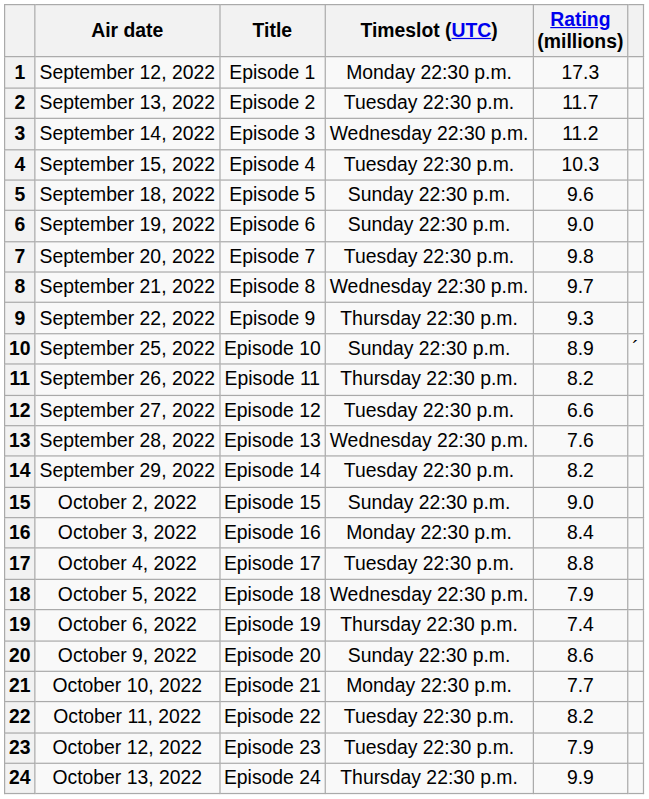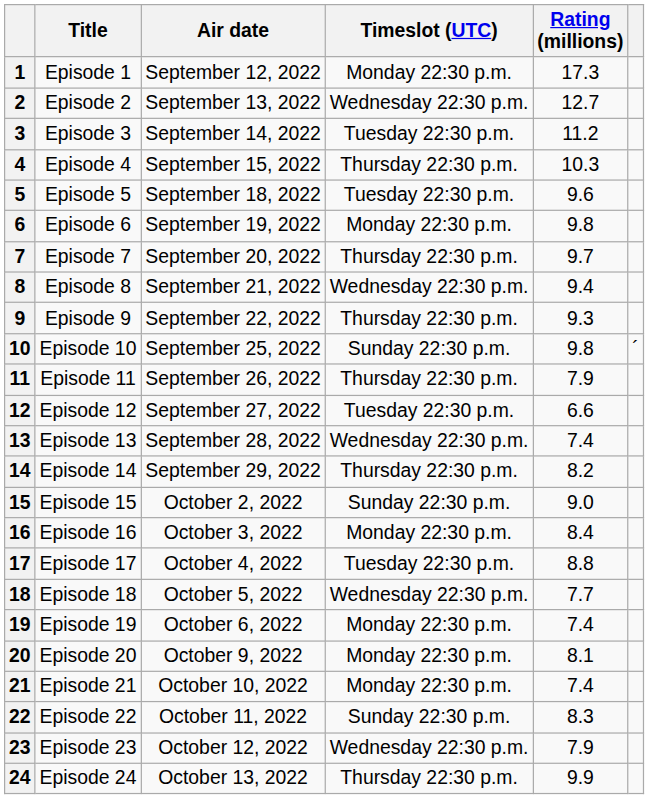columns swapped: (272, 30) <-> (127, 30)
(429, 103) Tuesday 22:30 p.m. -> (429, 103) Wednesday 22:30 p.m.
(580, 103) 11.7 -> (580, 103) 12.7
(429, 133) Wednesday 22:30 p.m. -> (429, 133) Tuesday 22:30 p.m.
(429, 164) Tuesday 22:30 p.m. -> (429, 164) Thursday 22:30 p.m.
(429, 195) Sunday 22:30 p.m. -> (429, 195) Tuesday 22:30 p.m.
(429, 225) Sunday 22:30 p.m. -> (429, 225) Monday 22:30 p.m.
(580, 225) 9.0 -> (580, 225) 9.8
(429, 256) Tuesday 22:30 p.m. -> (429, 256) Thursday 22:30 p.m.
(580, 256) 9.8 -> (580, 256) 9.7
(580, 287) 9.7 -> (580, 287) 9.4
(580, 348) 8.9 -> (580, 348) 9.8
(580, 379) 8.2 -> (580, 379) 7.9
(580, 440) 7.6 -> (580, 440) 7.4
(429, 471) Tuesday 22:30 p.m. -> (429, 471) Thursday 22:30 p.m.
(580, 594) 7.9 -> (580, 594) 7.7
(429, 625) Thursday 22:30 p.m. -> (429, 625) Monday 22:30 p.m.
(429, 655) Sunday 22:30 p.m. -> (429, 655) Monday 22:30 p.m.
(580, 655) 8.6 -> (580, 655) 8.1
(580, 686) 7.7 -> (580, 686) 7.4
(429, 717) Tuesday 22:30 p.m. -> (429, 717) Sunday 22:30 p.m.
(580, 717) 8.2 -> (580, 717) 8.3
(429, 747) Tuesday 22:30 p.m. -> (429, 747) Wednesday 22:30 p.m.
